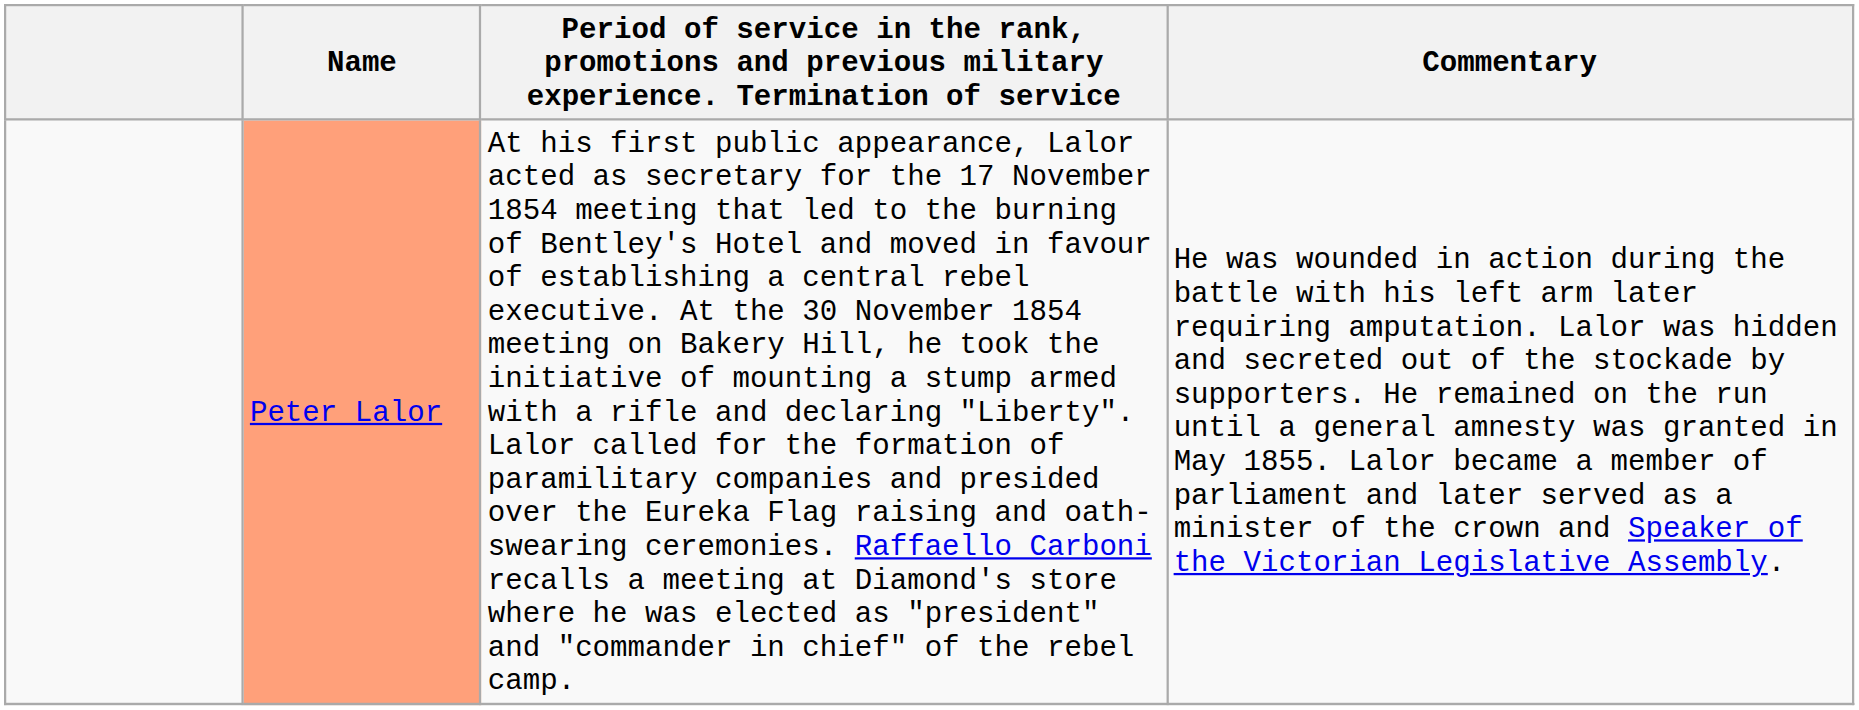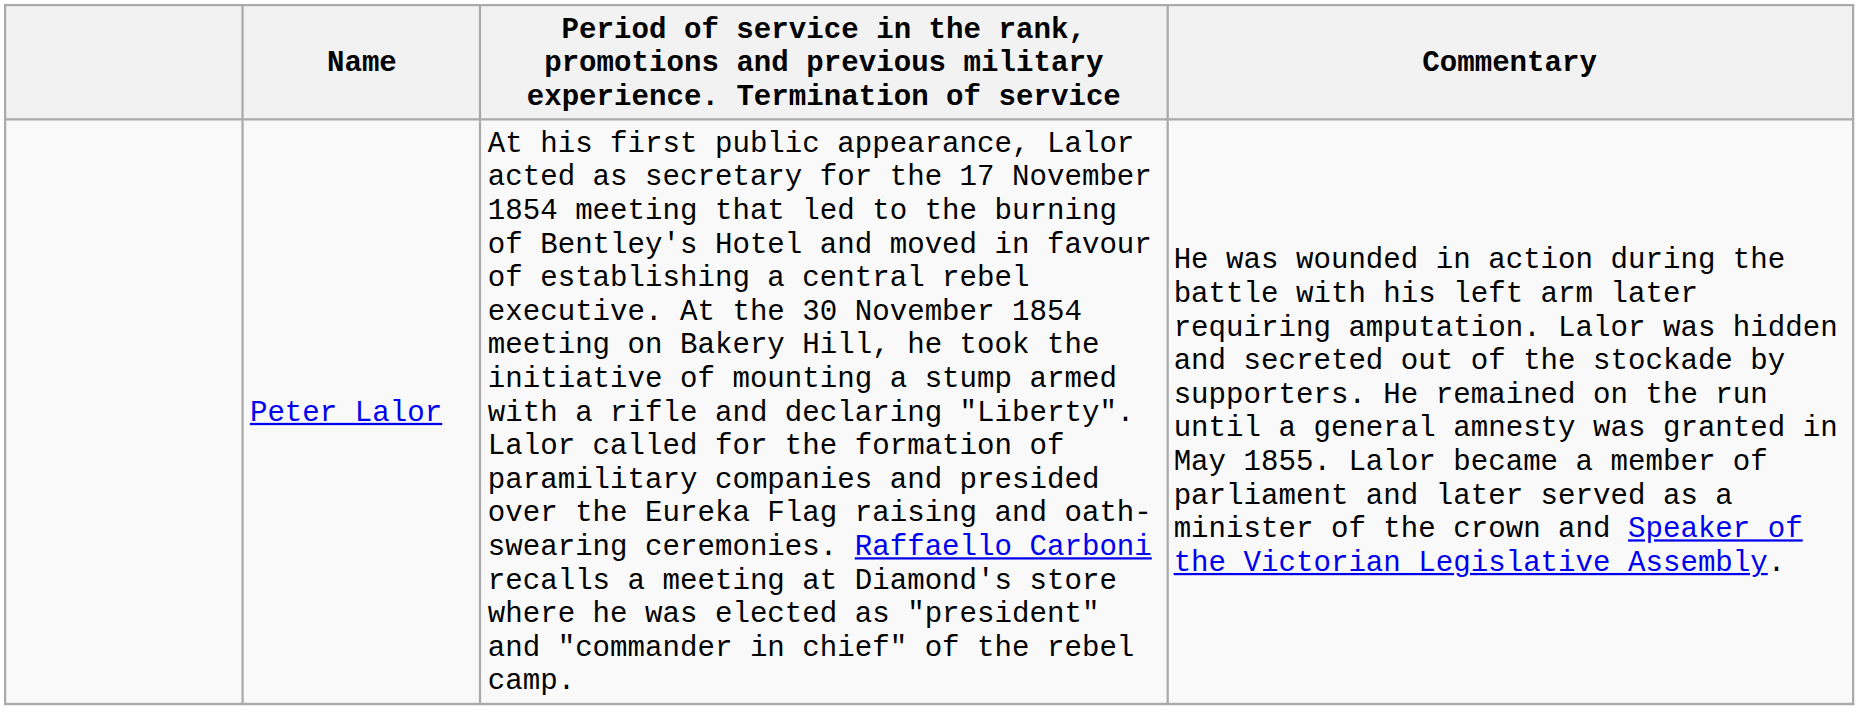(346, 412) lightsalmon background -> (346, 412) no background
